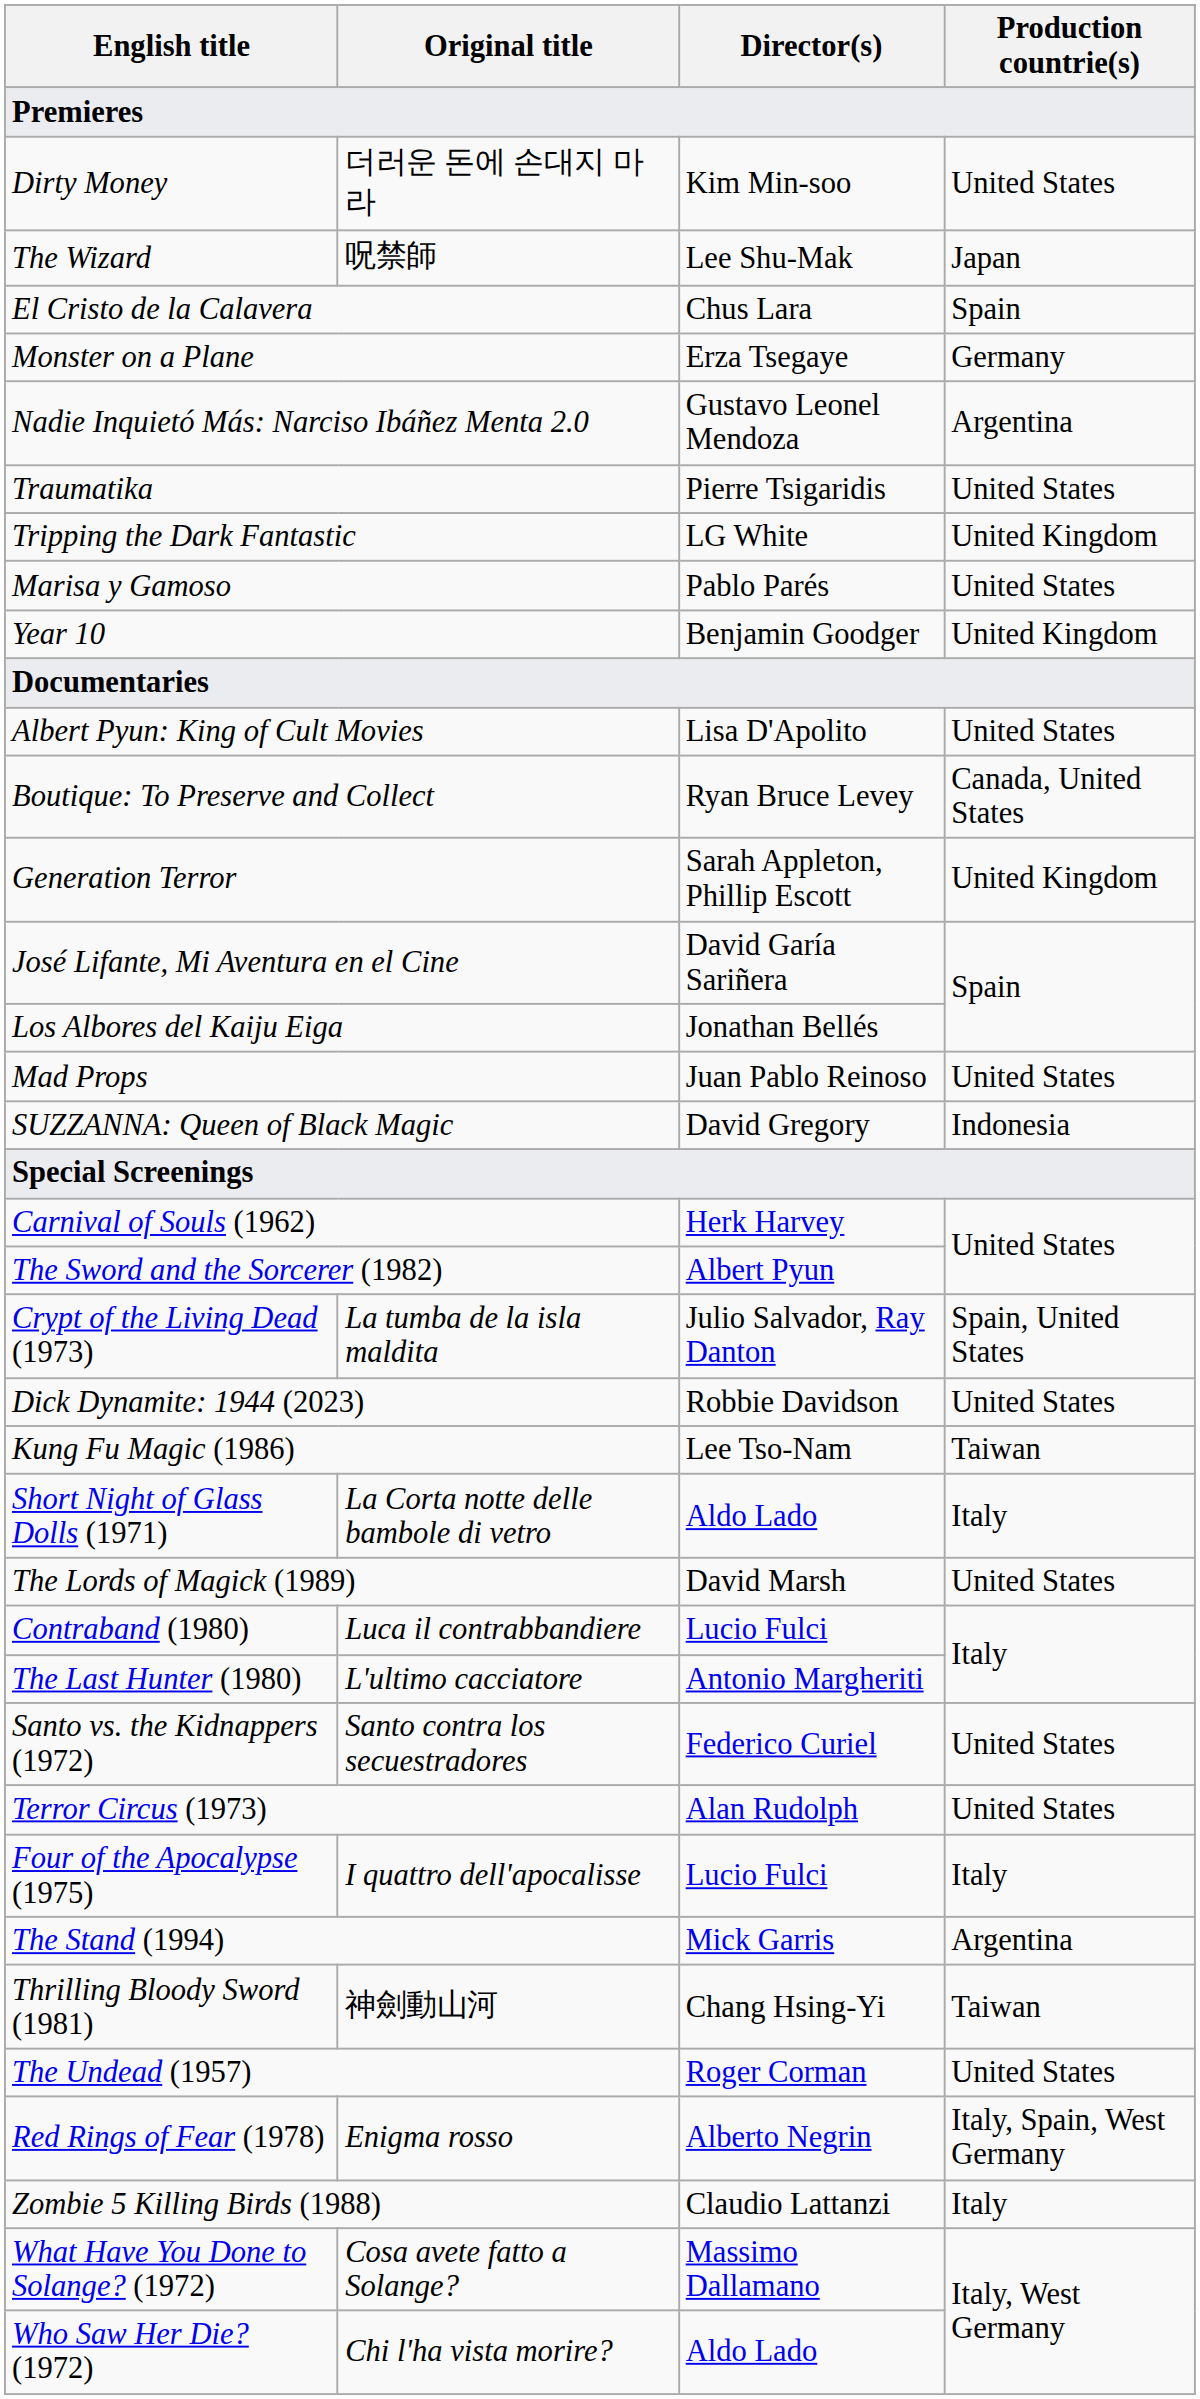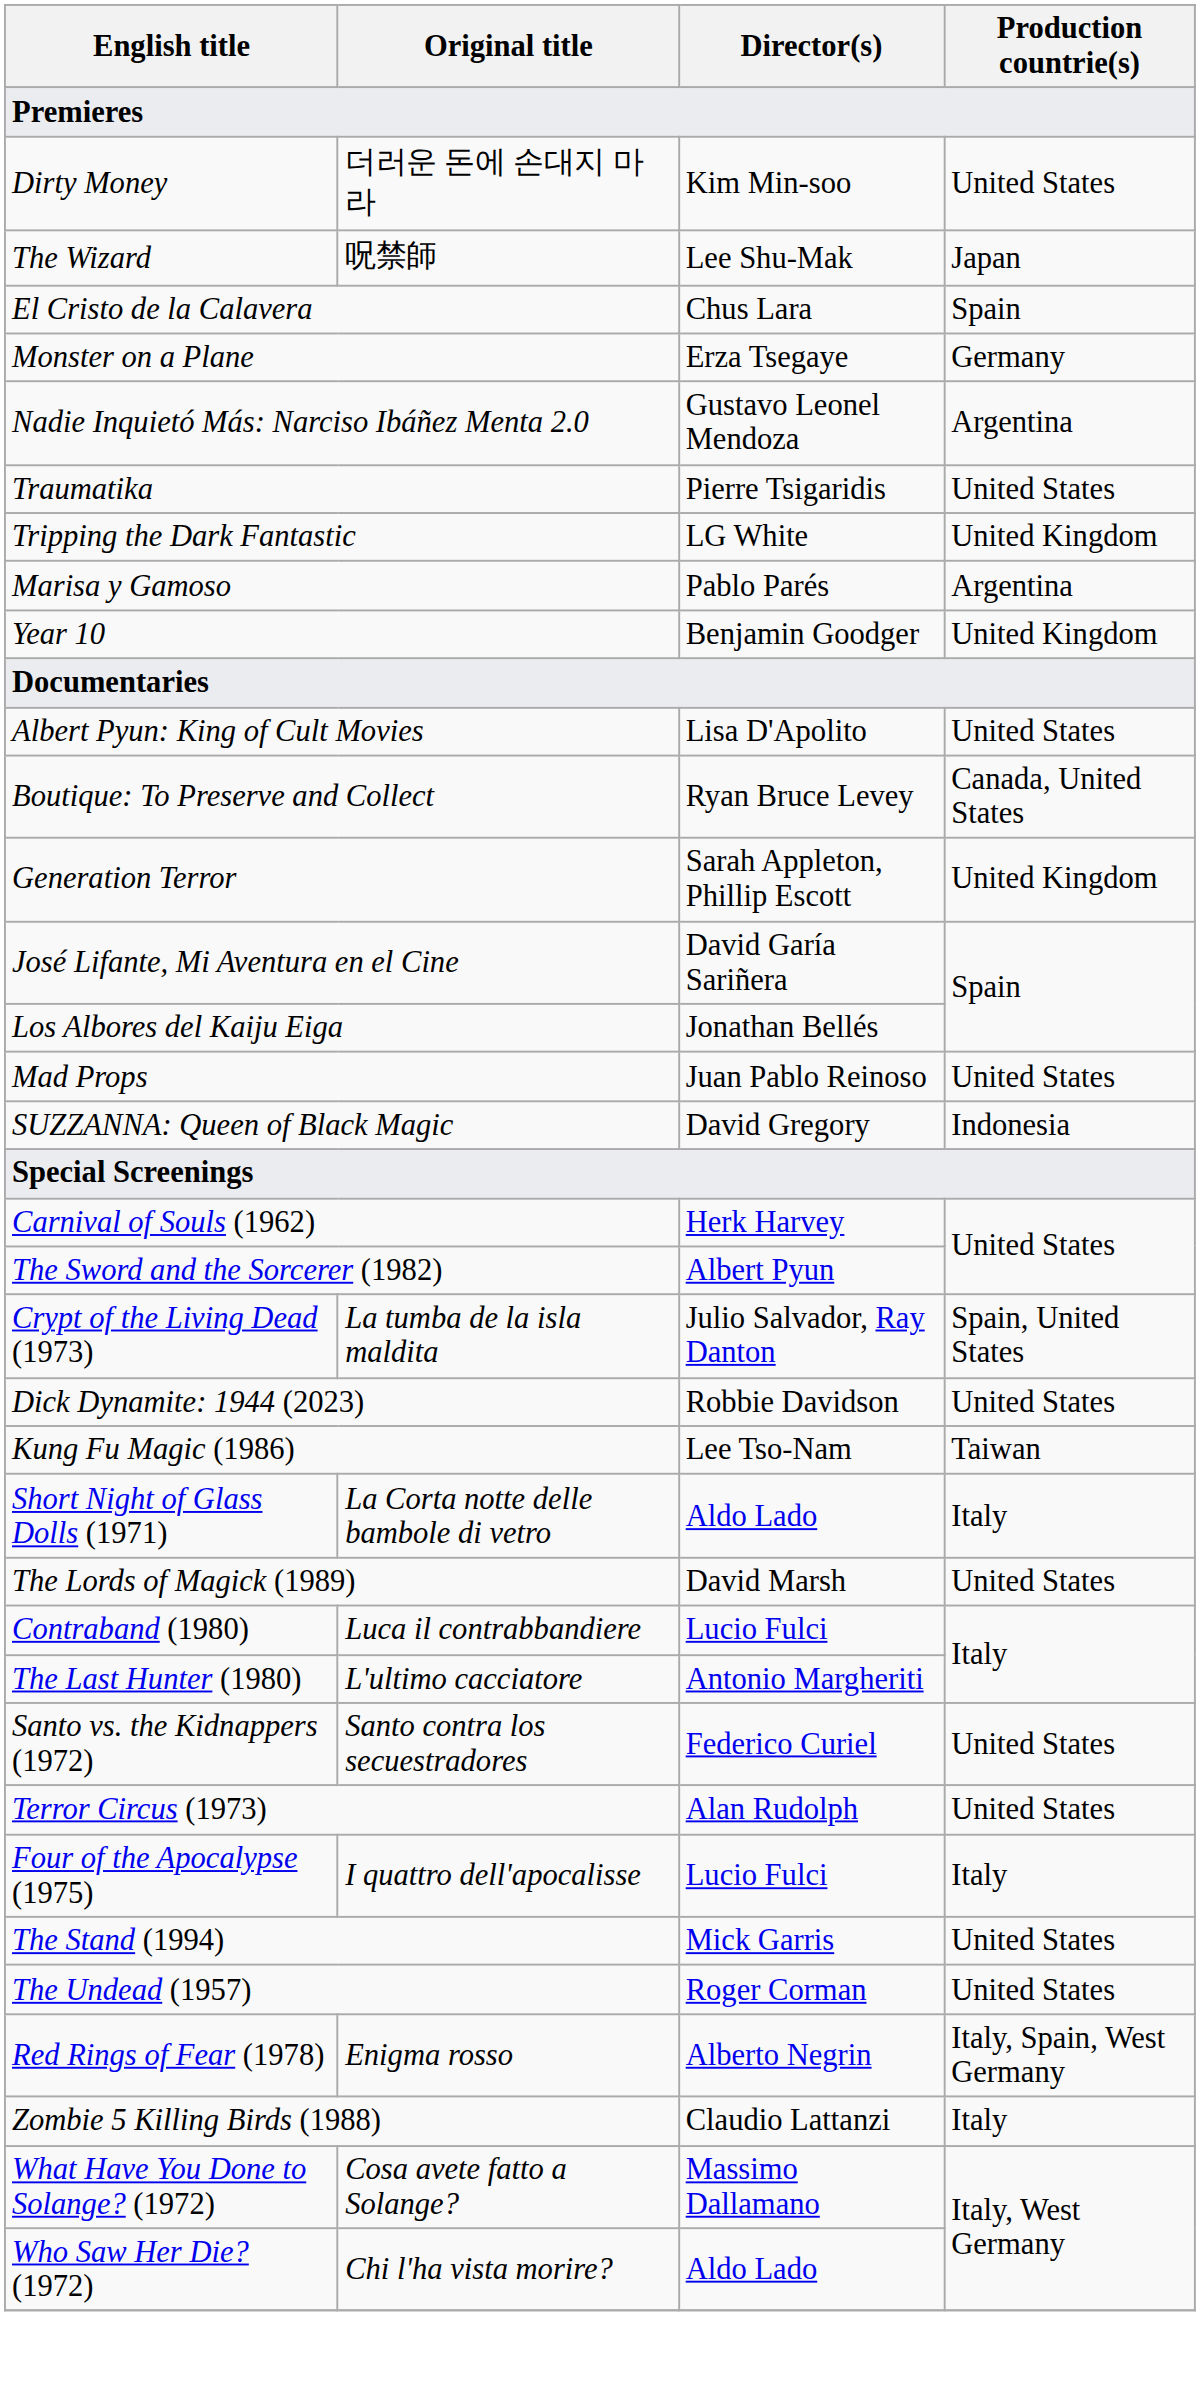(1033, 585) United States -> (1012, 585) Argentina
(1012, 1940) Argentina -> (1033, 1940) United States
- row: (156, 2006)
